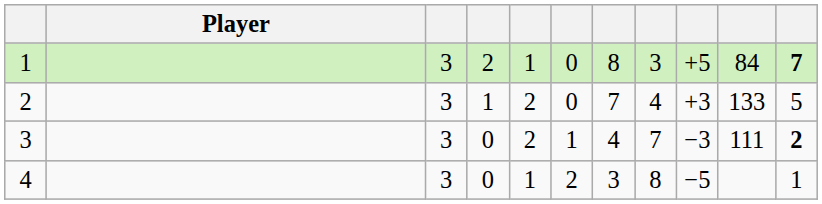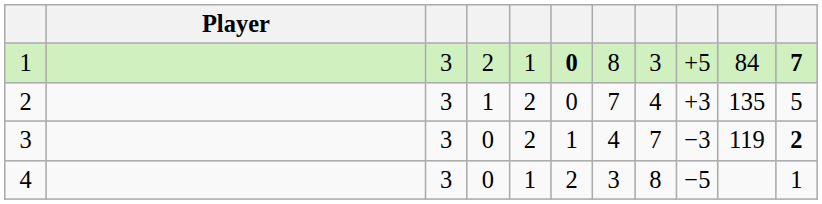(572, 62) normal -> (572, 62) bold
(747, 101) 133 -> (747, 101) 135
(747, 140) 111 -> (747, 140) 119
